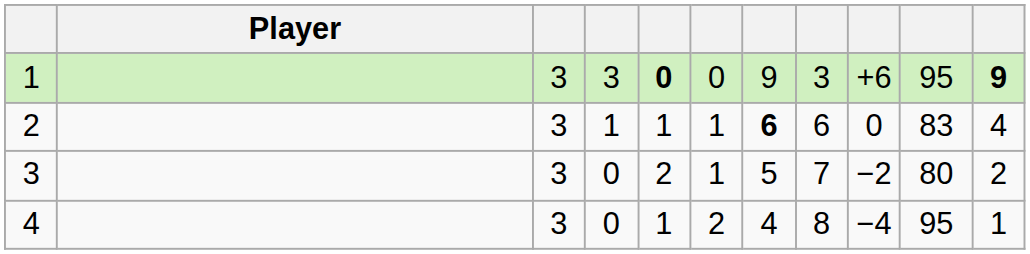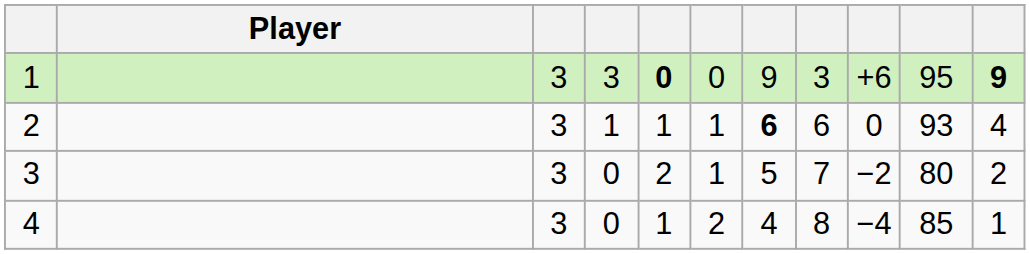(936, 126) 83 -> (936, 126) 93
(936, 223) 95 -> (936, 223) 85
